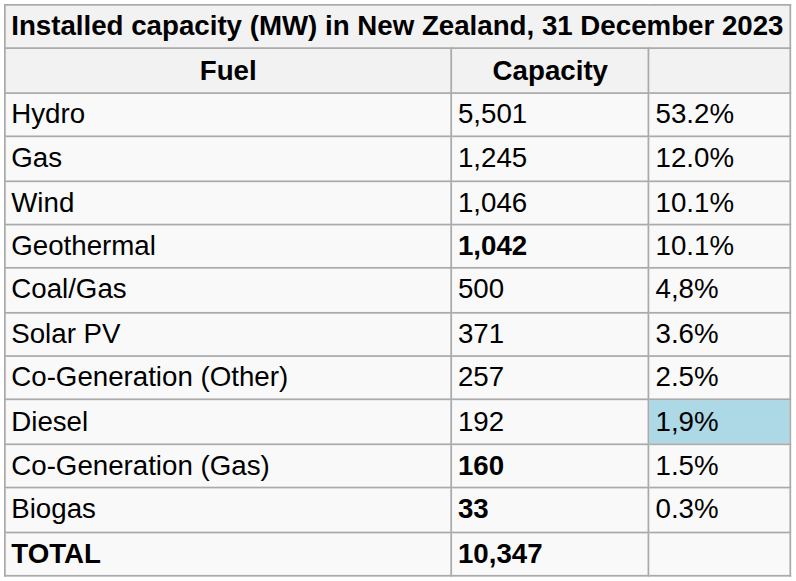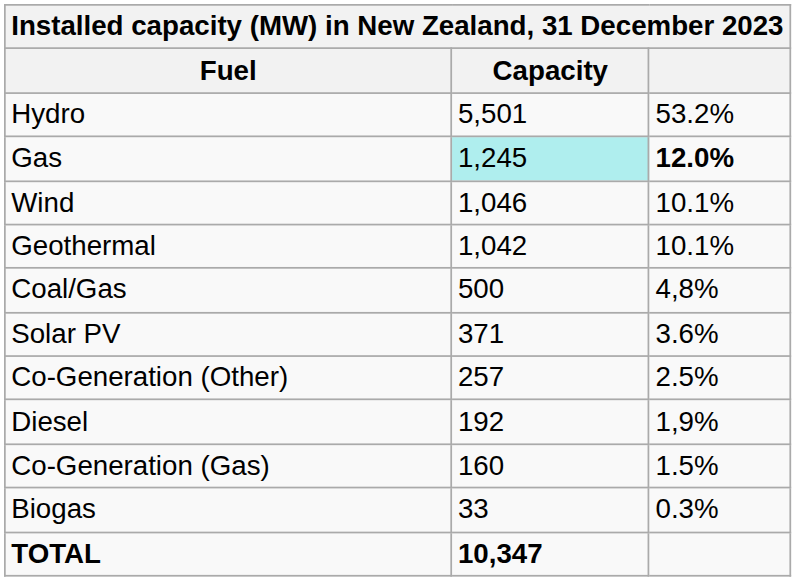(493, 158) no background -> (493, 158) paleturquoise background
(695, 158) normal -> (695, 158) bold
(493, 245) bold -> (493, 245) normal
(687, 421) lightblue background -> (687, 421) no background
(481, 465) bold -> (481, 465) normal
(473, 509) bold -> (473, 509) normal
